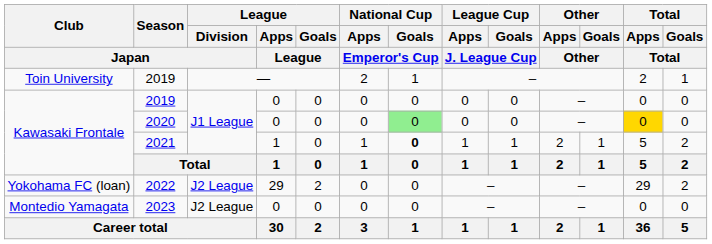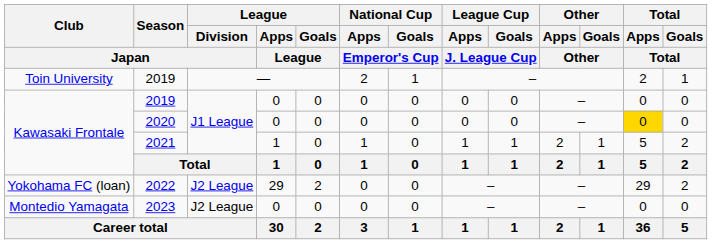(415, 121) lightgreen background -> (415, 121) no background
(415, 143) bold -> (415, 143) normal
